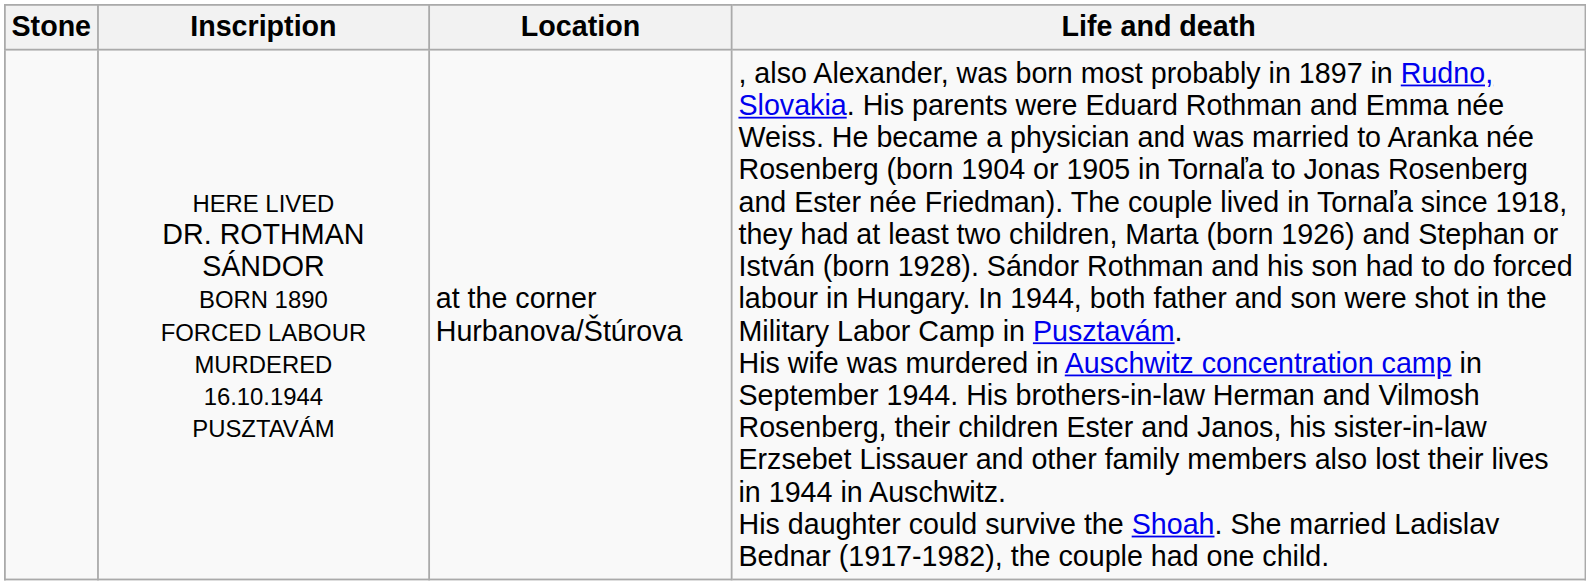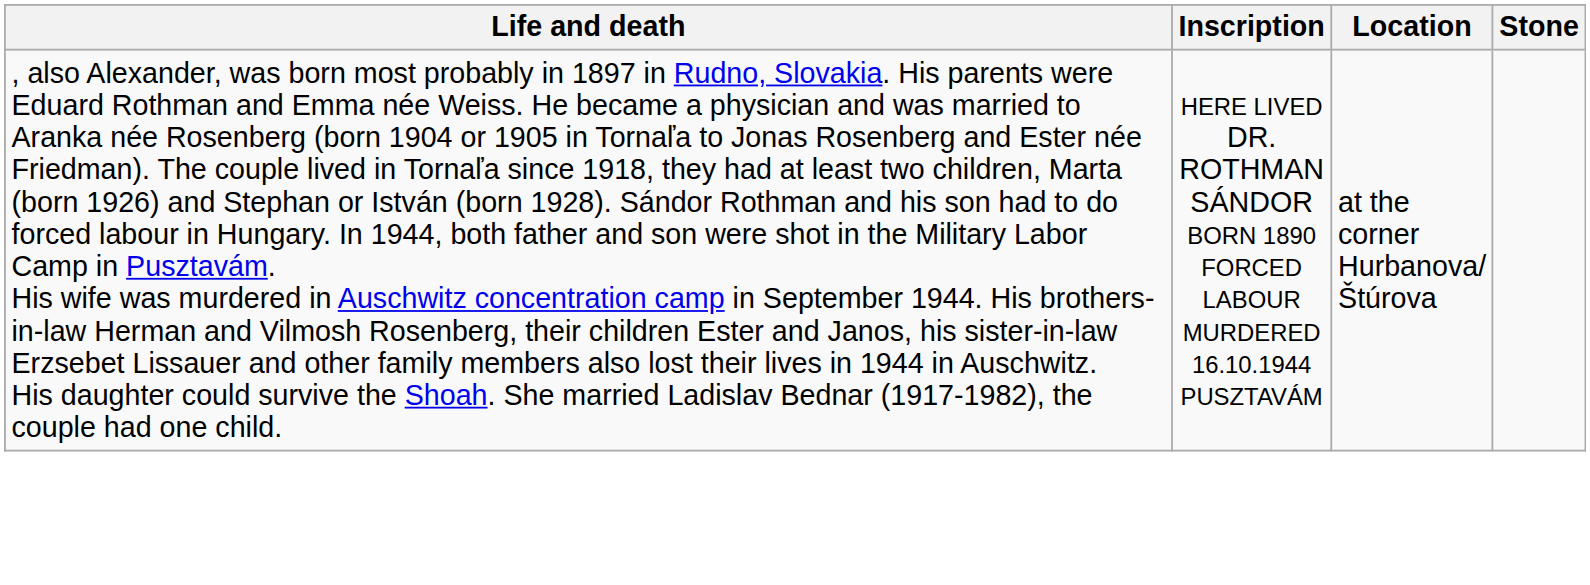columns swapped: (51, 27) <-> (1159, 27)
